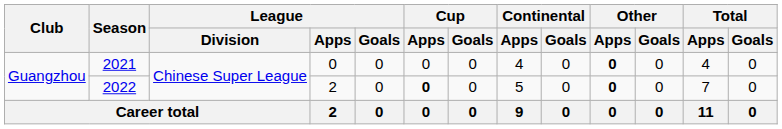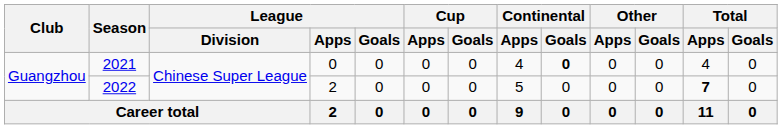(566, 64) normal -> (566, 64) bold
(612, 64) bold -> (612, 64) normal
(426, 87) bold -> (426, 87) normal
(612, 87) bold -> (612, 87) normal
(706, 87) normal -> (706, 87) bold
